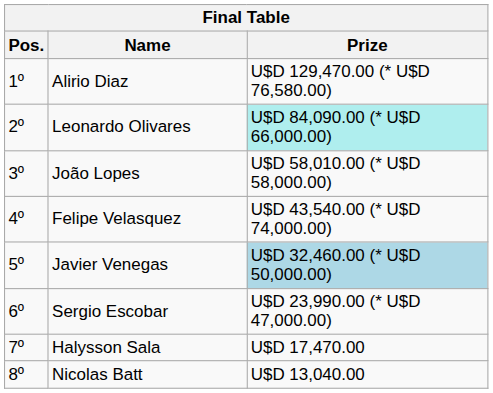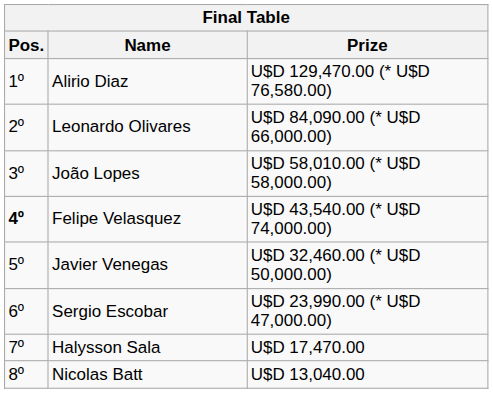(336, 127) paleturquoise background -> (336, 127) no background
(16, 219) normal -> (16, 219) bold
(336, 265) lightblue background -> (336, 265) no background
